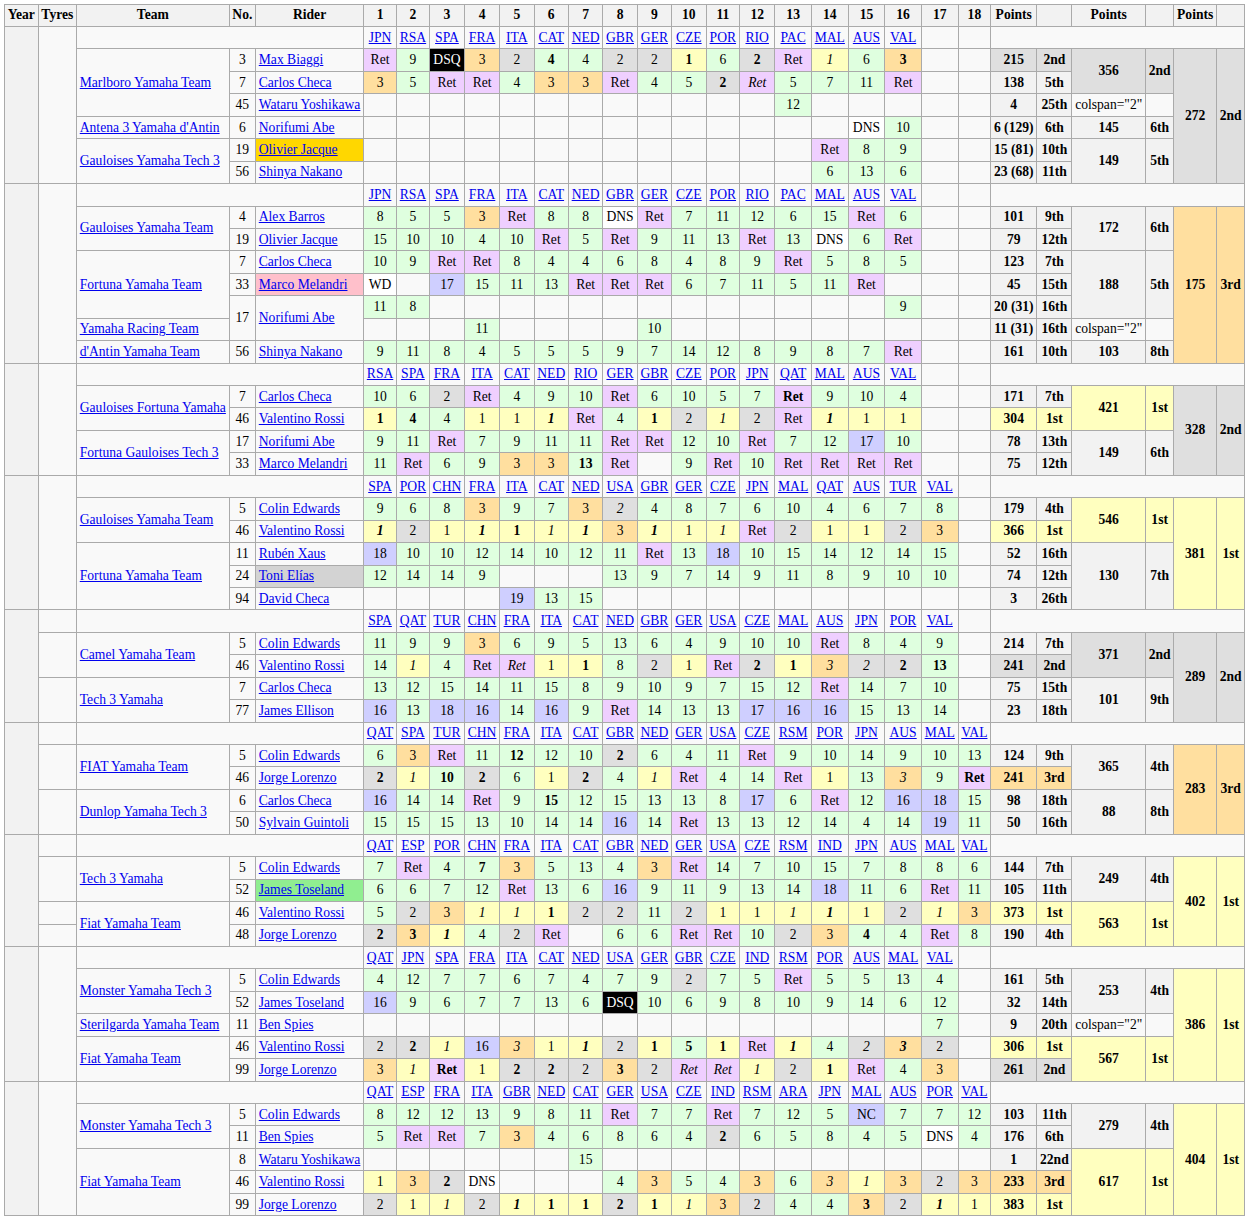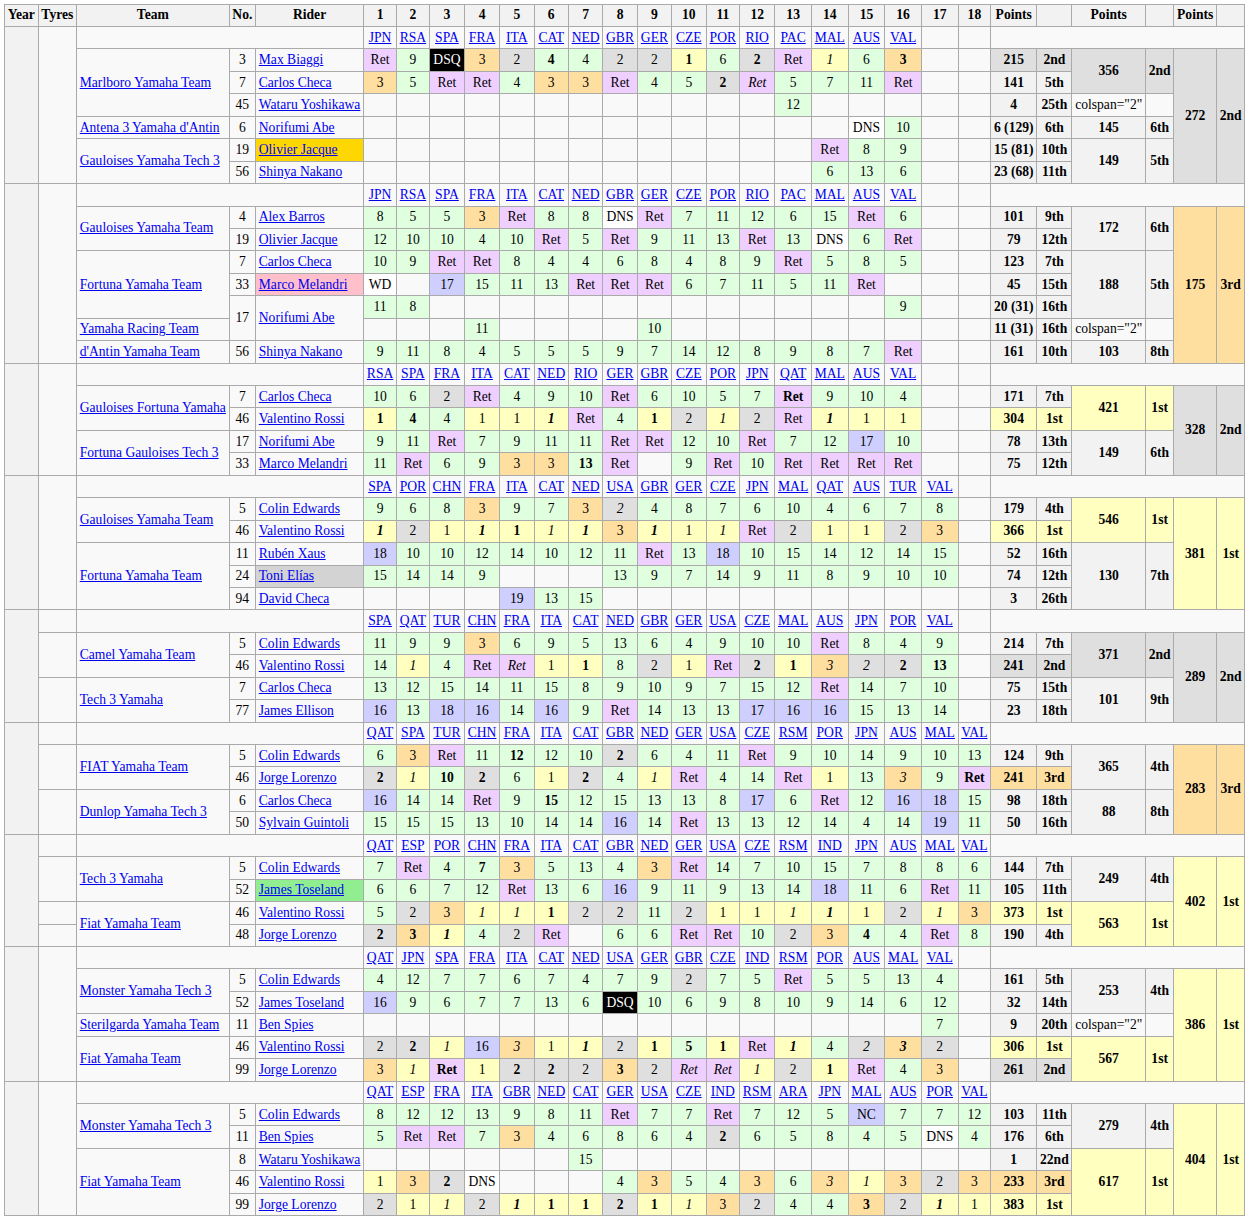(1014, 82) 138 -> (1014, 82) 141
(380, 239) 15 -> (380, 239) 12
(380, 576) 12 -> (380, 576) 15
